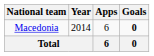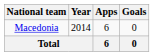(134, 28) bold -> (134, 28) normal
